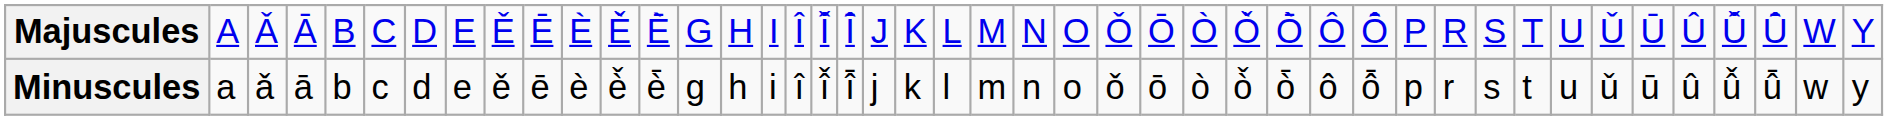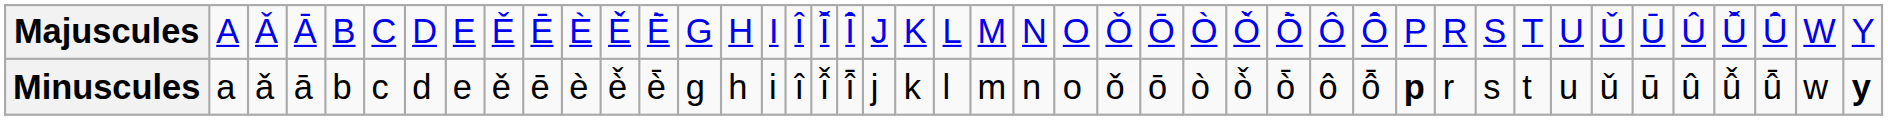(1413, 86) normal -> (1414, 86) bold
(1860, 86) normal -> (1861, 86) bold
